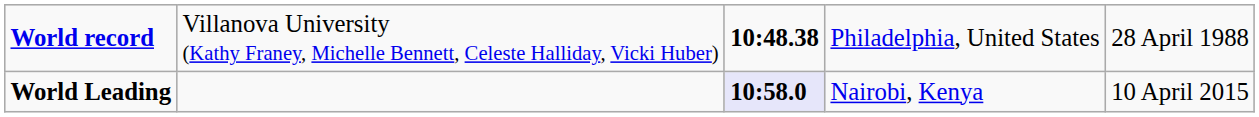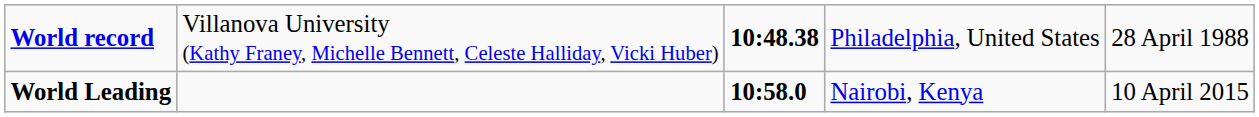(768, 91) lavender background -> (768, 91) no background
